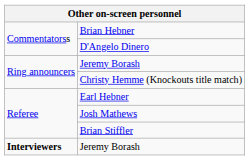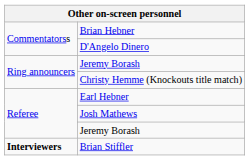(106, 130) Brian Stiffler -> (110, 130) Jeremy Borash
(110, 146) Jeremy Borash -> (106, 146) Brian Stiffler
